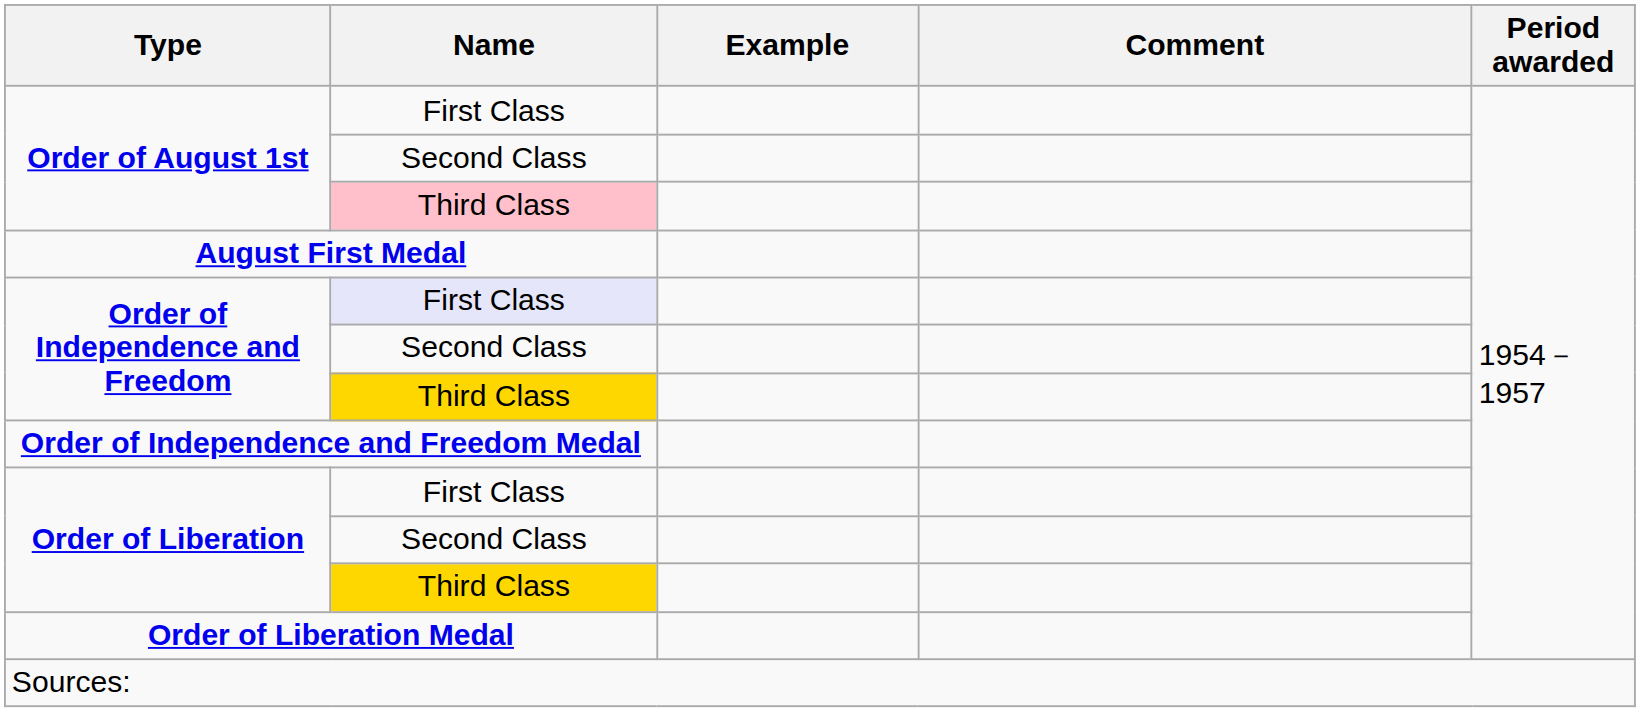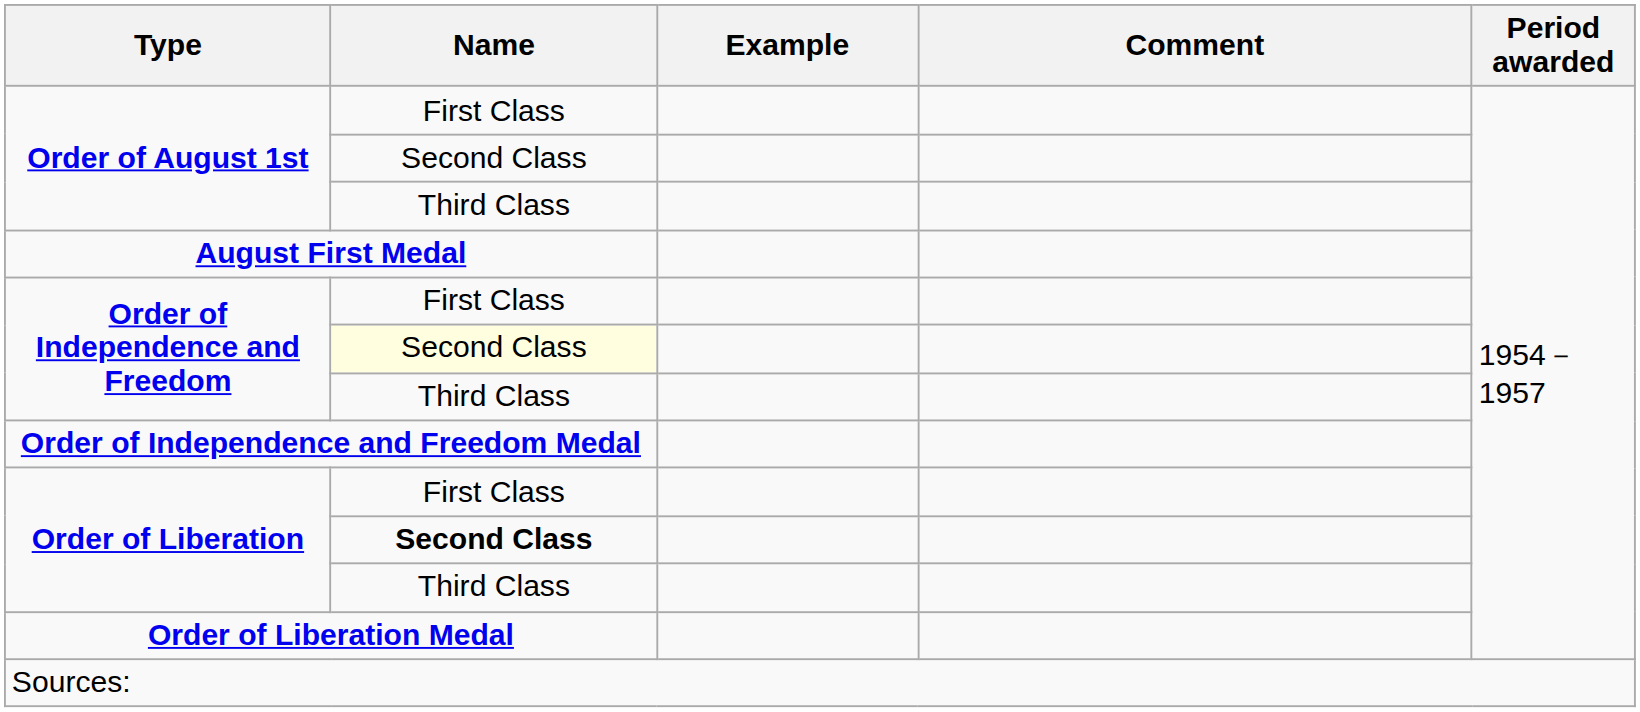(494, 205) pink background -> (494, 205) no background
(494, 300) lavender background -> (494, 300) no background
(494, 348) no background -> (494, 348) lightyellow background
(494, 396) gold background -> (494, 396) no background
(494, 539) normal -> (494, 539) bold
(494, 586) gold background -> (494, 586) no background
